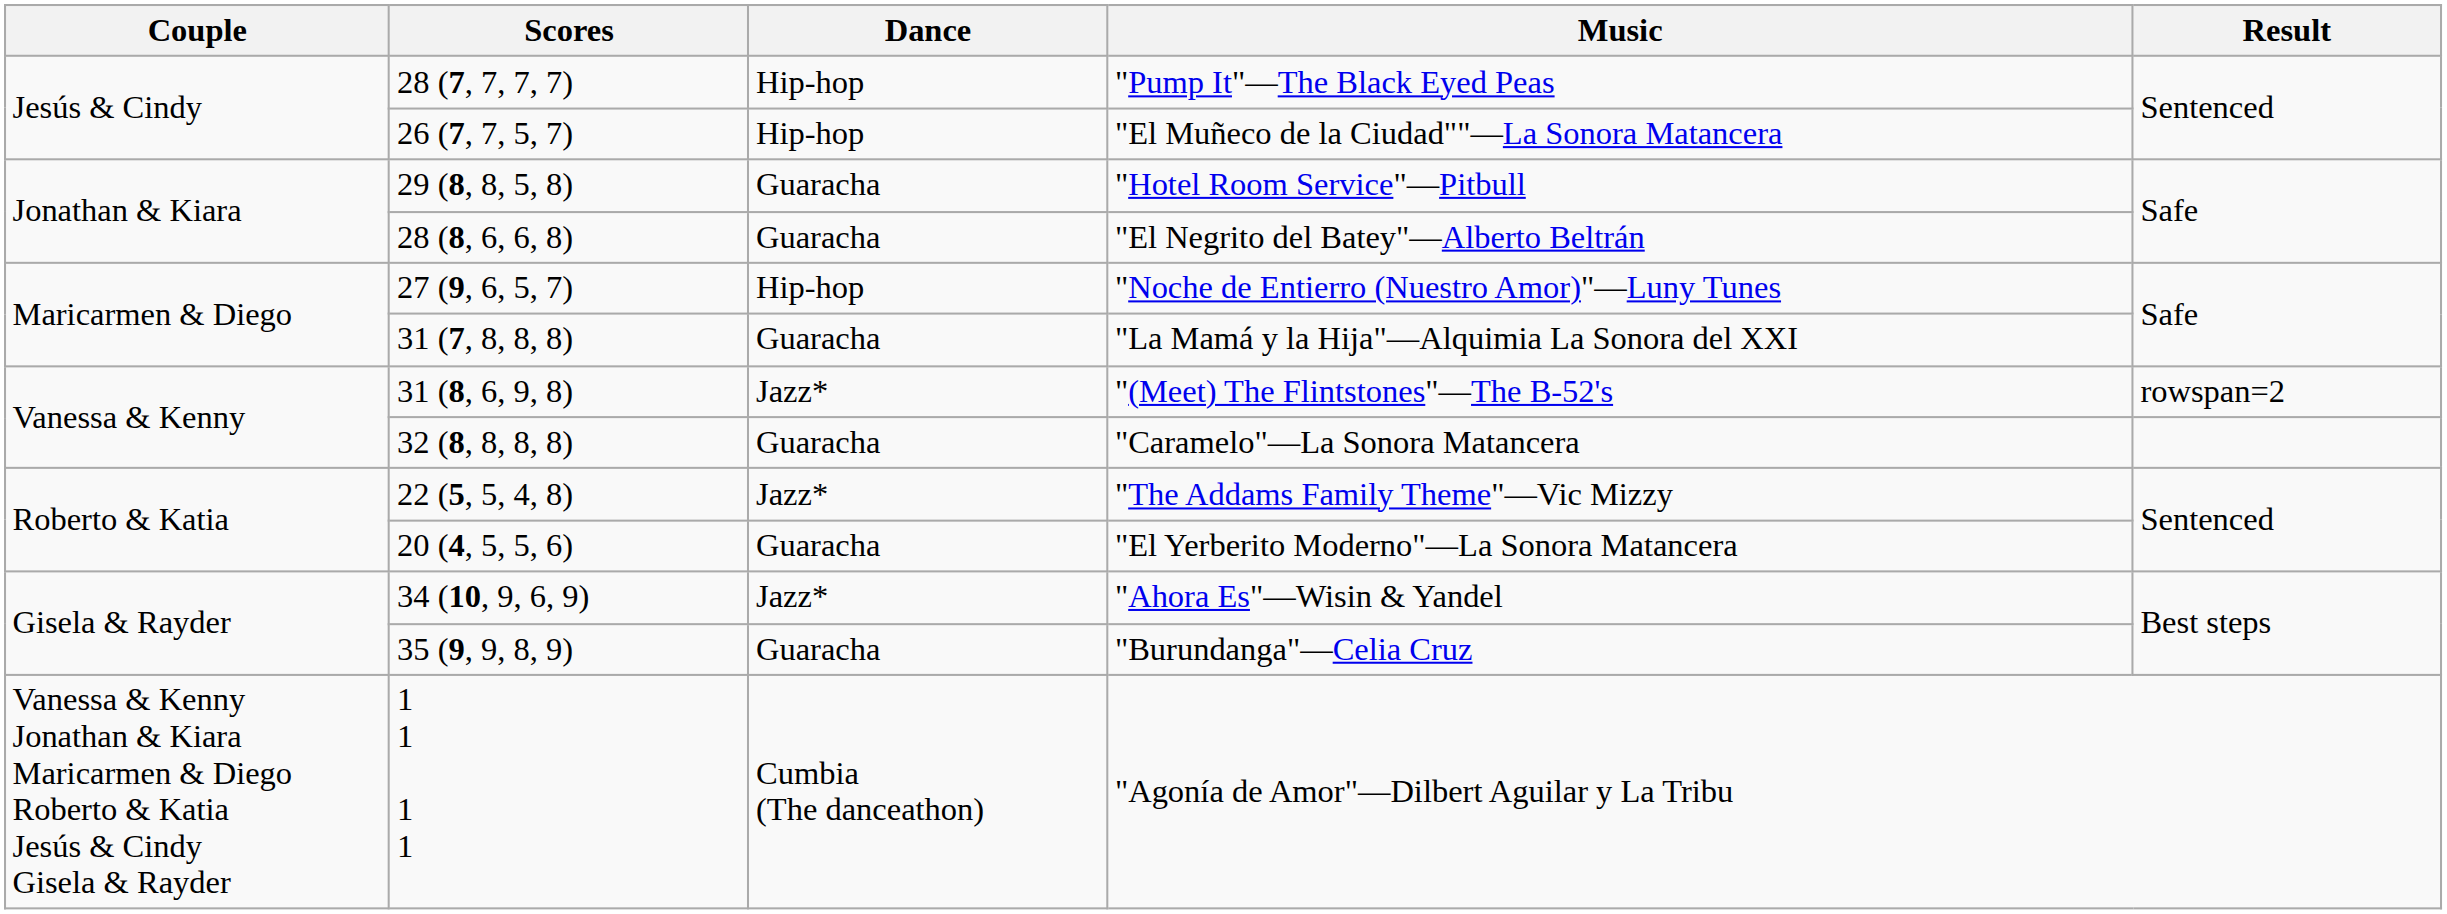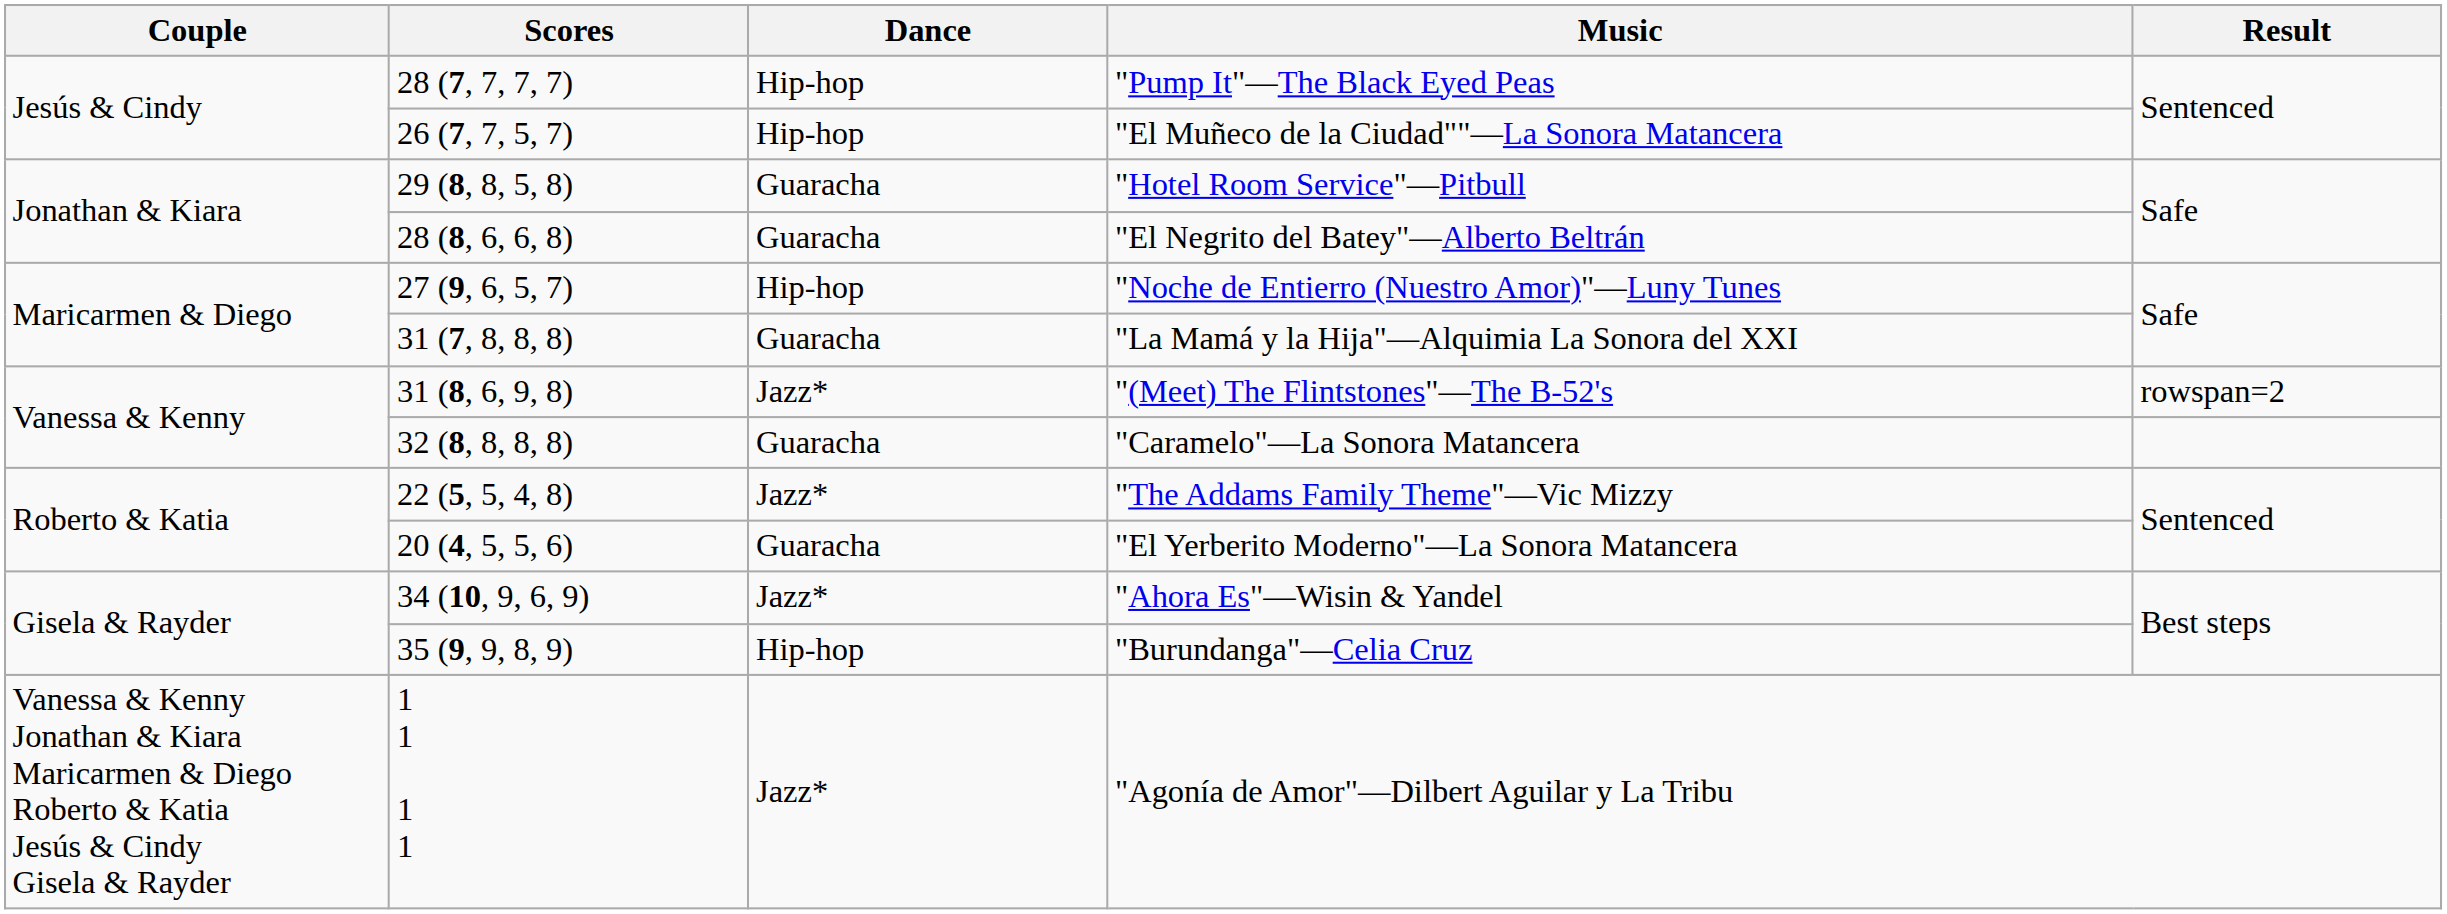(818, 648) Guaracha -> (810, 648) Hip-hop
(870, 791) Cumbia (The danceathon) -> (792, 791) Jazz*
